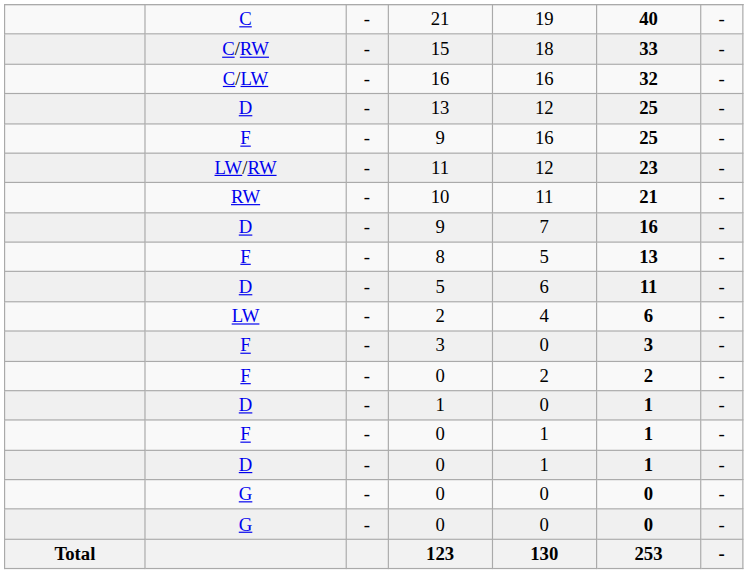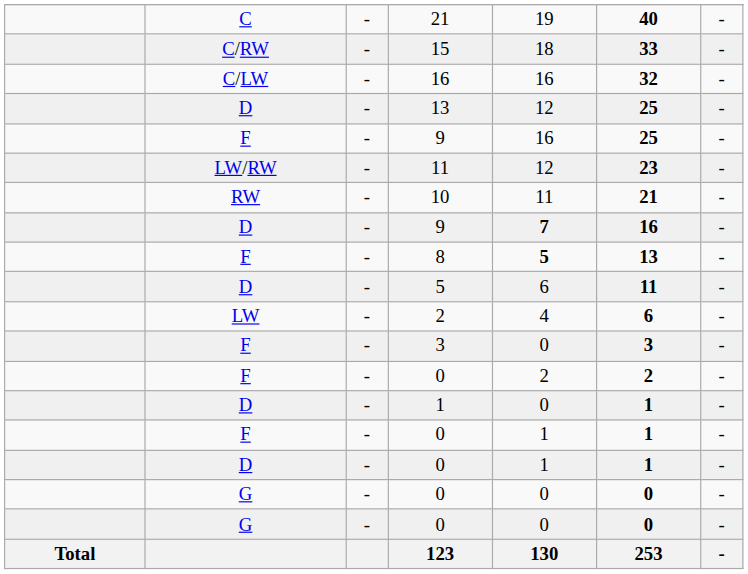(544, 227) normal -> (544, 227) bold
(544, 256) normal -> (544, 256) bold
